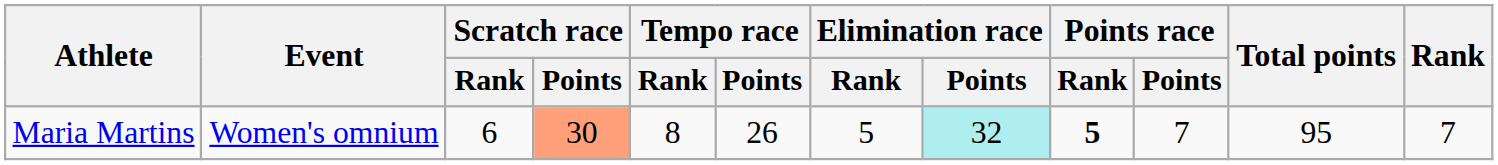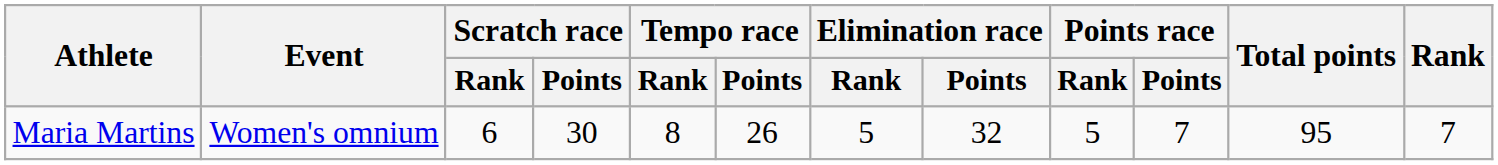(582, 132) lightsalmon background -> (582, 132) no background
(987, 132) paleturquoise background -> (987, 132) no background
(1092, 132) bold -> (1092, 132) normal
